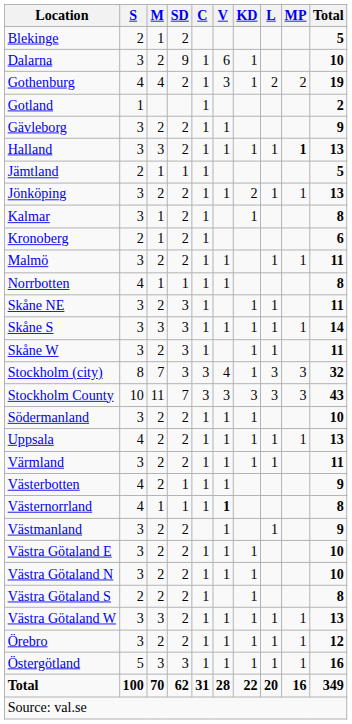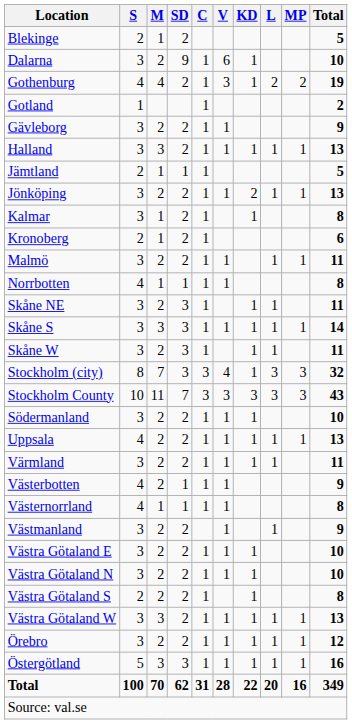(303, 149) bold -> (303, 149) normal
(226, 506) bold -> (226, 506) normal
